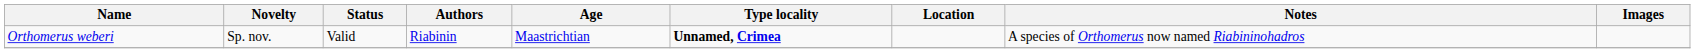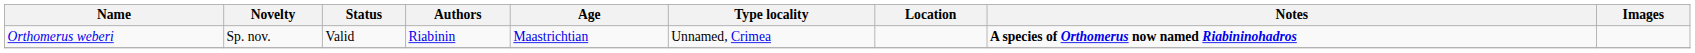(727, 36) bold -> (721, 36) normal
(1156, 36) normal -> (1143, 36) bold
